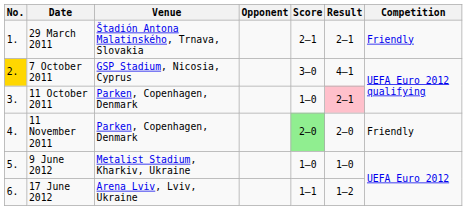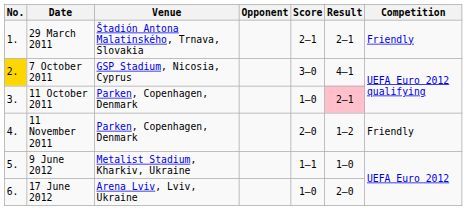(308, 132) lightgreen background -> (308, 132) no background
(345, 132) 2–0 -> (345, 132) 1–2
(308, 165) 1–0 -> (308, 165) 1–1
(308, 192) 1–1 -> (308, 192) 1–0
(345, 192) 1–2 -> (345, 192) 2–0
